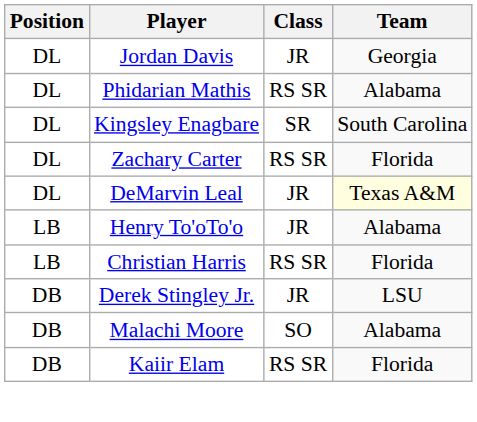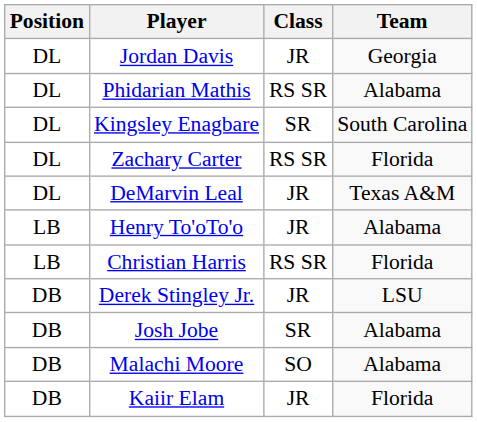(402, 192) lightyellow background -> (402, 192) no background
+ row: (177, 329)
(298, 364) RS SR -> (298, 398) JR
